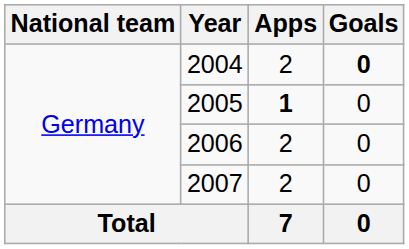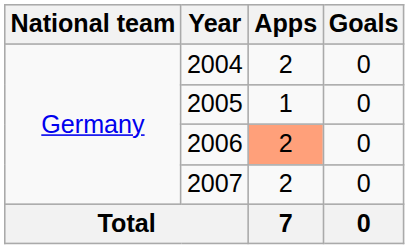(364, 64) bold -> (364, 64) normal
(286, 104) bold -> (286, 104) normal
(286, 143) no background -> (286, 143) lightsalmon background
